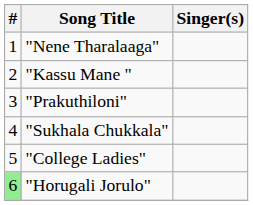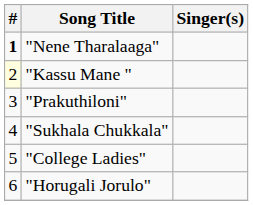(13, 46) normal -> (13, 46) bold
(13, 74) no background -> (13, 74) lightyellow background
(13, 185) lightgreen background -> (13, 185) no background
